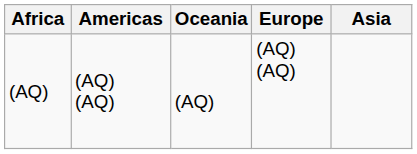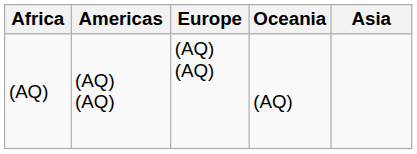columns swapped: (291, 19) <-> (211, 19)
